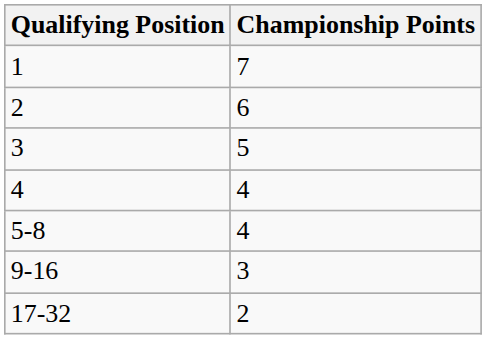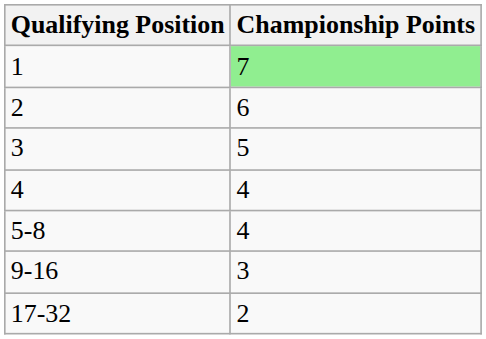(243, 66) no background -> (243, 66) lightgreen background
